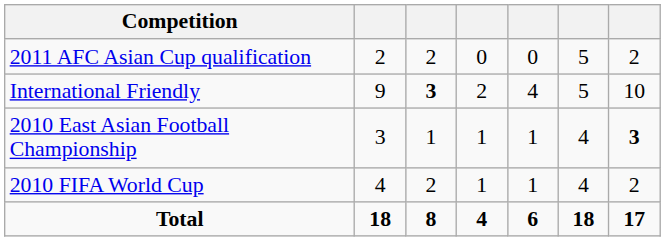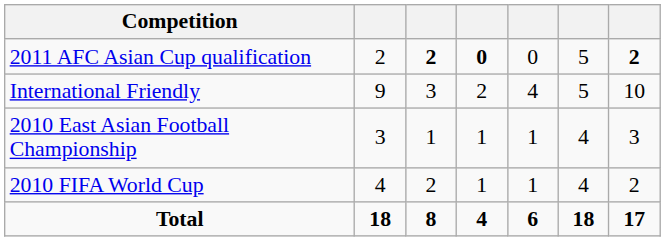(431, 56) normal -> (431, 56) bold
(482, 56) normal -> (482, 56) bold
(634, 56) normal -> (634, 56) bold
(431, 90) bold -> (431, 90) normal
(634, 137) bold -> (634, 137) normal
